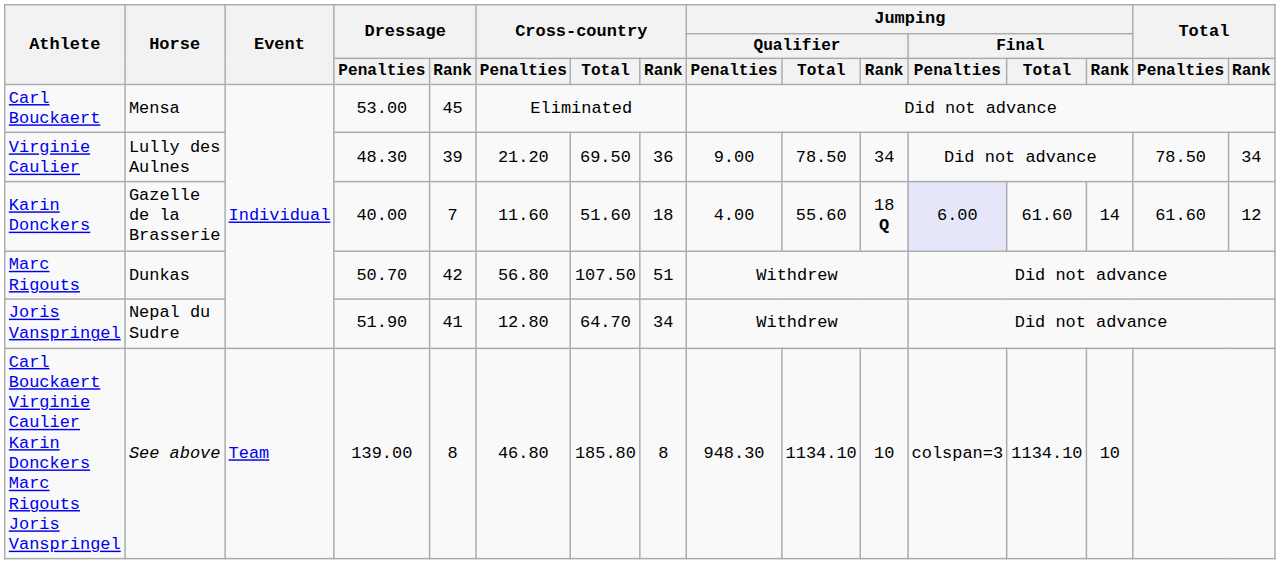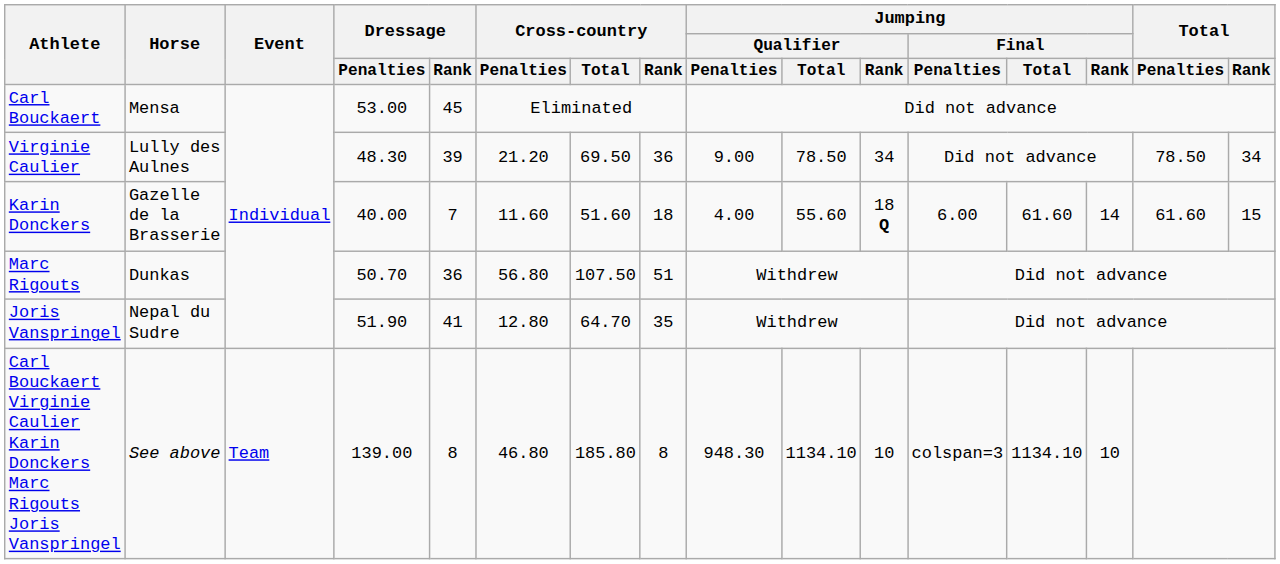(957, 216) lavender background -> (957, 216) no background
(1251, 216) 12 -> (1251, 216) 15
(453, 275) 42 -> (453, 275) 36
(663, 323) 34 -> (663, 323) 35
